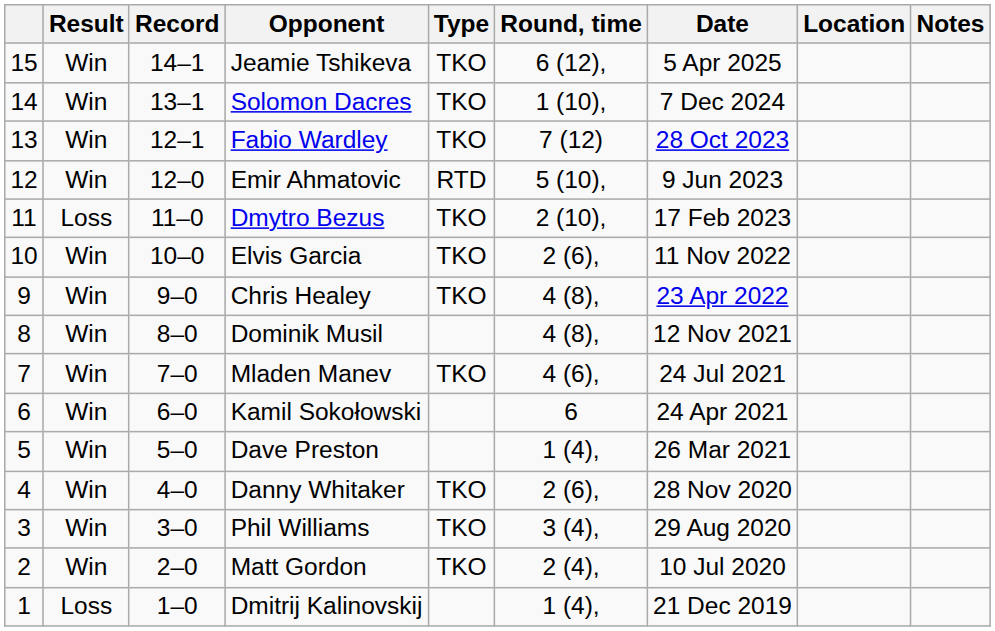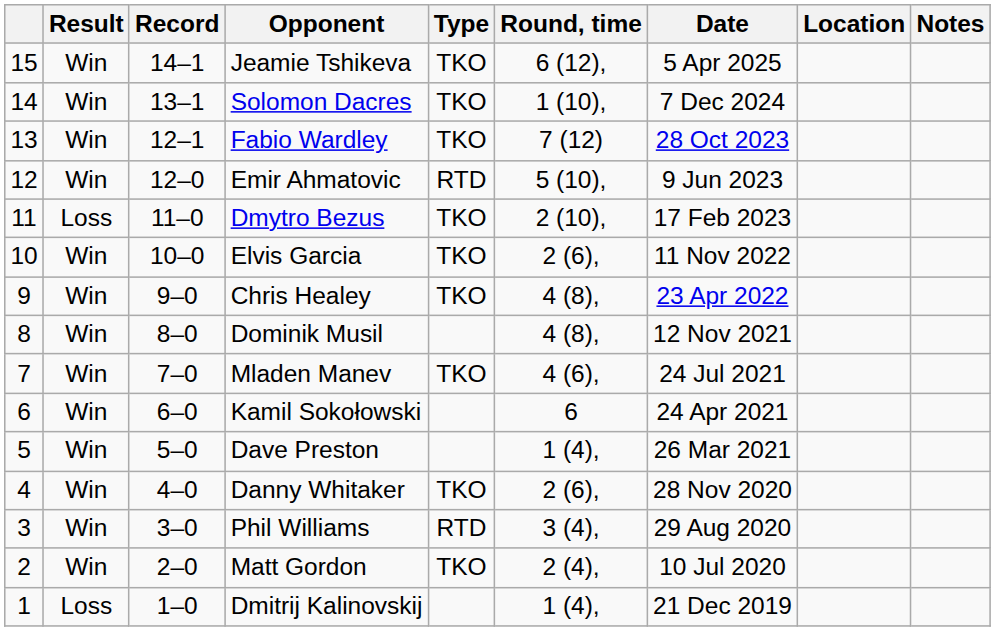(461, 528) TKO -> (461, 528) RTD
